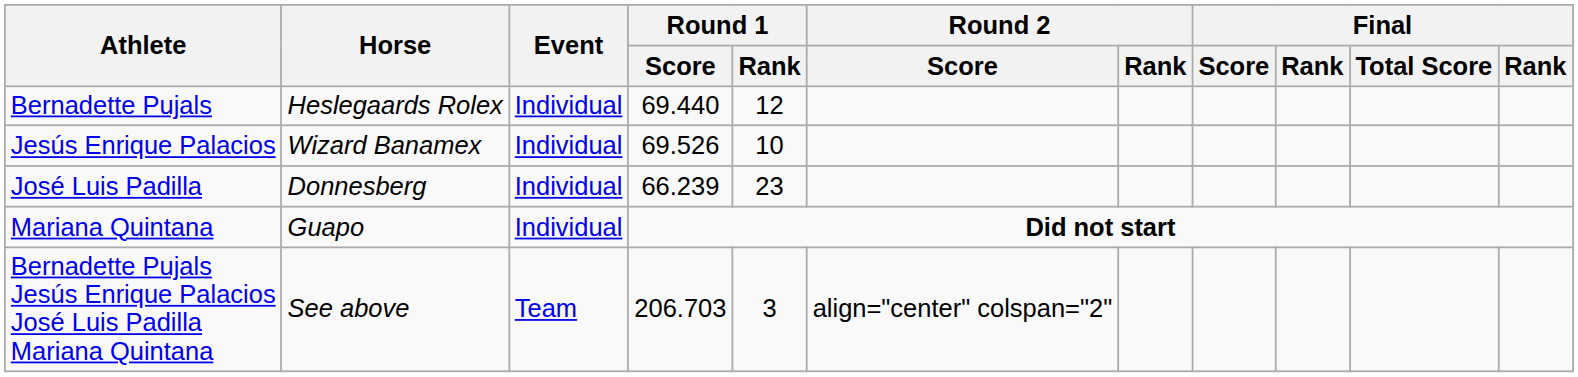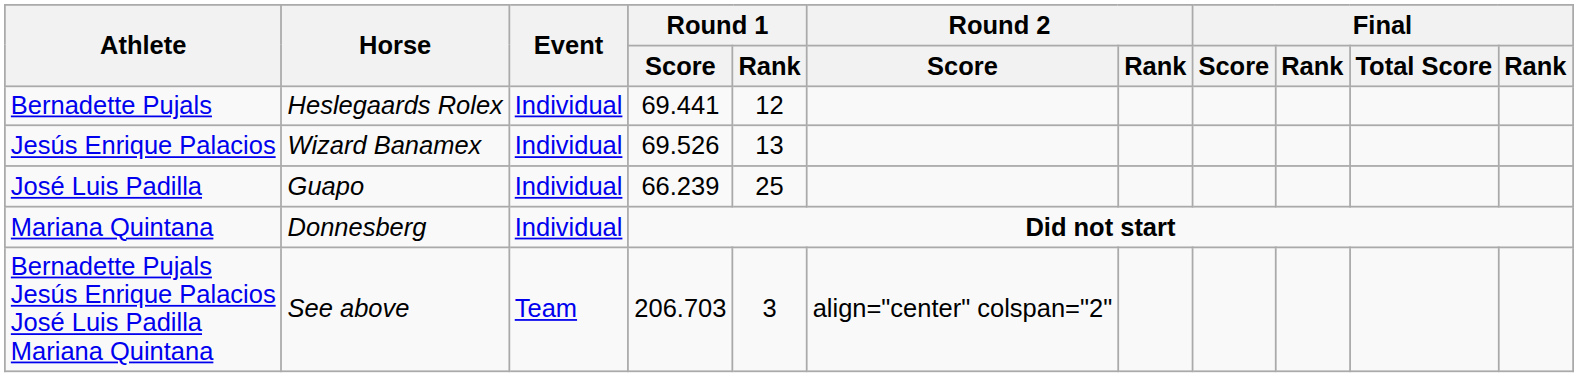(680, 106) 69.440 -> (680, 106) 69.441
(770, 146) 10 -> (770, 146) 13
(357, 186) Donnesberg -> (326, 186) Guapo
(770, 186) 23 -> (770, 186) 25
(326, 227) Guapo -> (357, 227) Donnesberg
